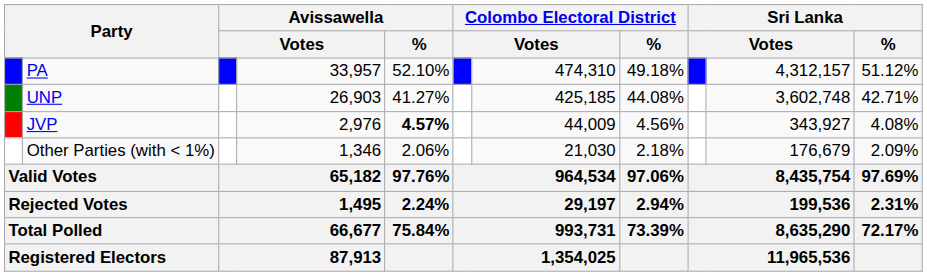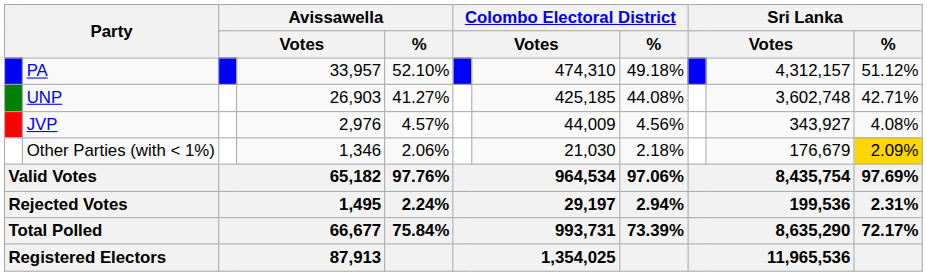(425, 124) bold -> (425, 124) normal
(895, 151) no background -> (895, 151) gold background
